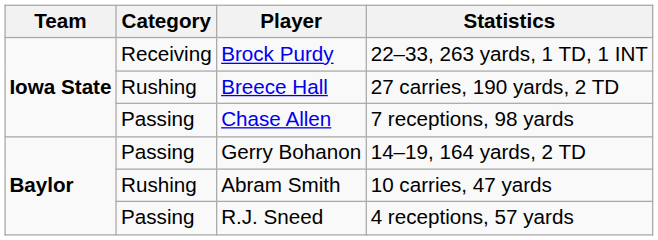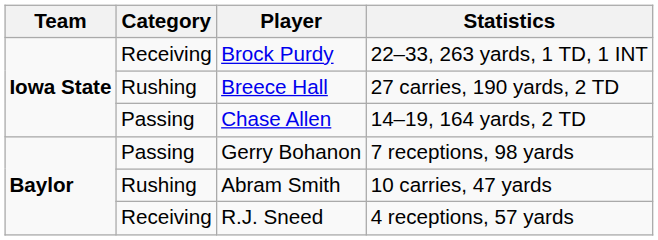(472, 119) 7 receptions, 98 yards -> (478, 119) 14–19, 164 yards, 2 TD
(478, 152) 14–19, 164 yards, 2 TD -> (472, 152) 7 receptions, 98 yards
(158, 217) Passing -> (166, 217) Receiving
